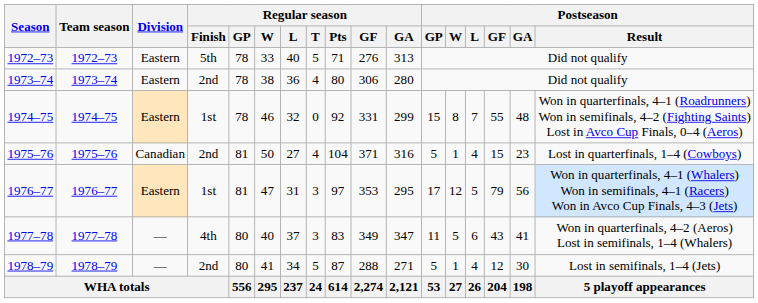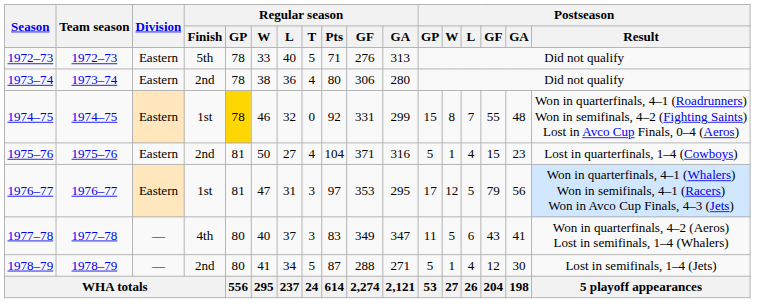(242, 117) no background -> (238, 117) gold background
(160, 154) Canadian -> (158, 154) Eastern
